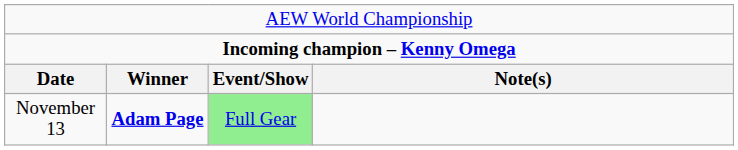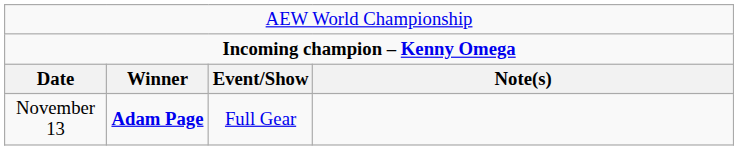(261, 118) lightgreen background -> (261, 118) no background
